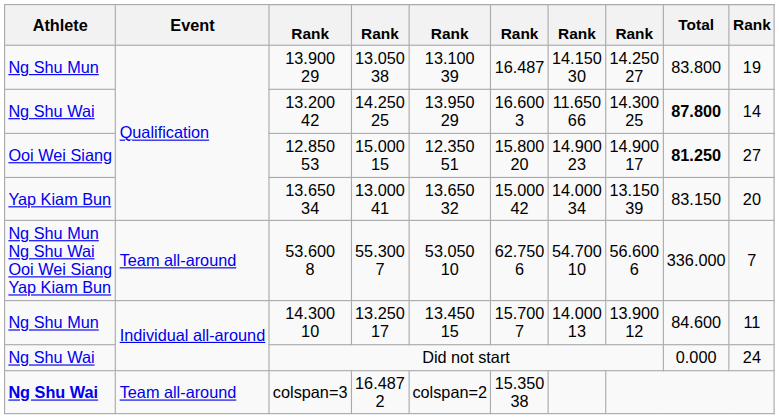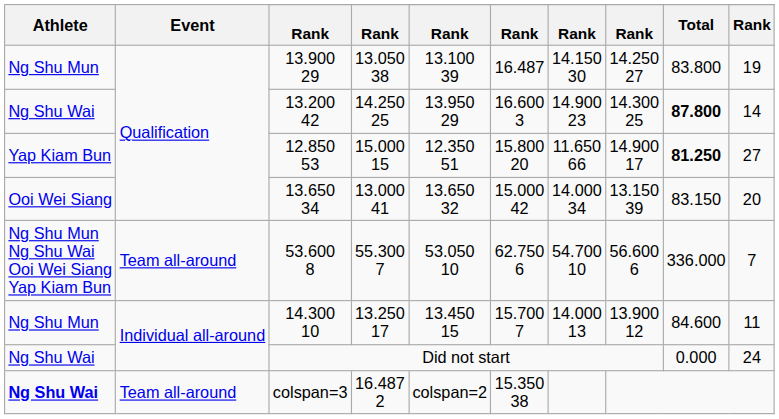(577, 112) 11.650 66 -> (577, 112) 14.900 23
(60, 156) Ooi Wei Siang -> (60, 156) Yap Kiam Bun
(577, 156) 14.900 23 -> (577, 156) 11.650 66
(60, 199) Yap Kiam Bun -> (60, 199) Ooi Wei Siang
